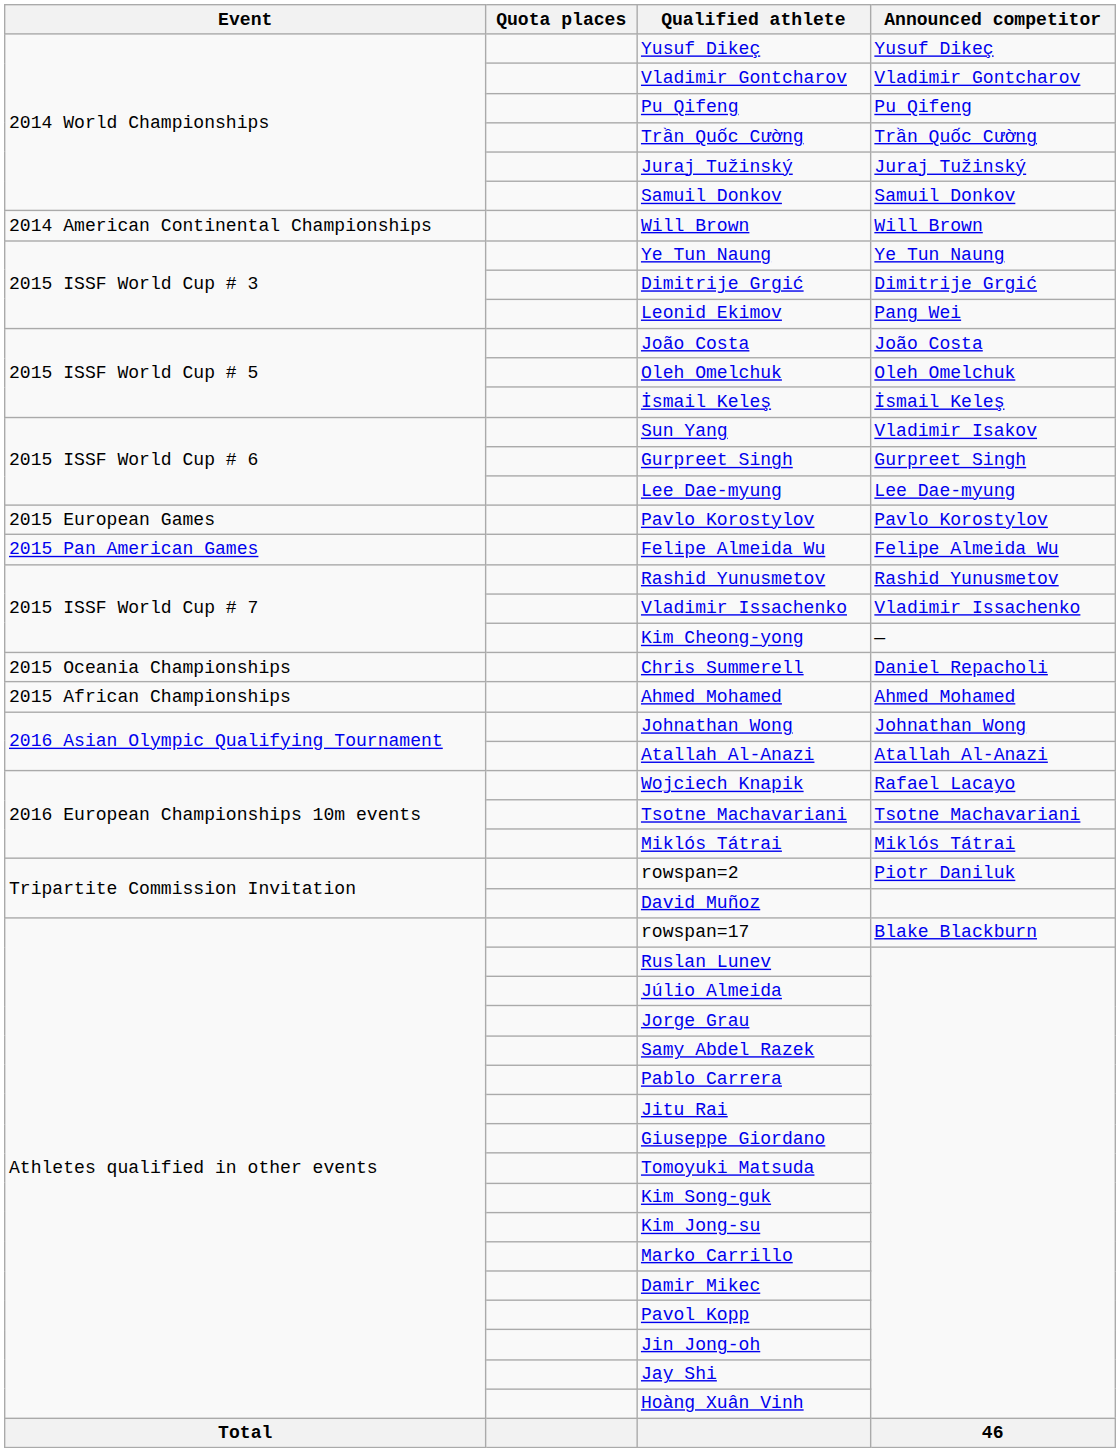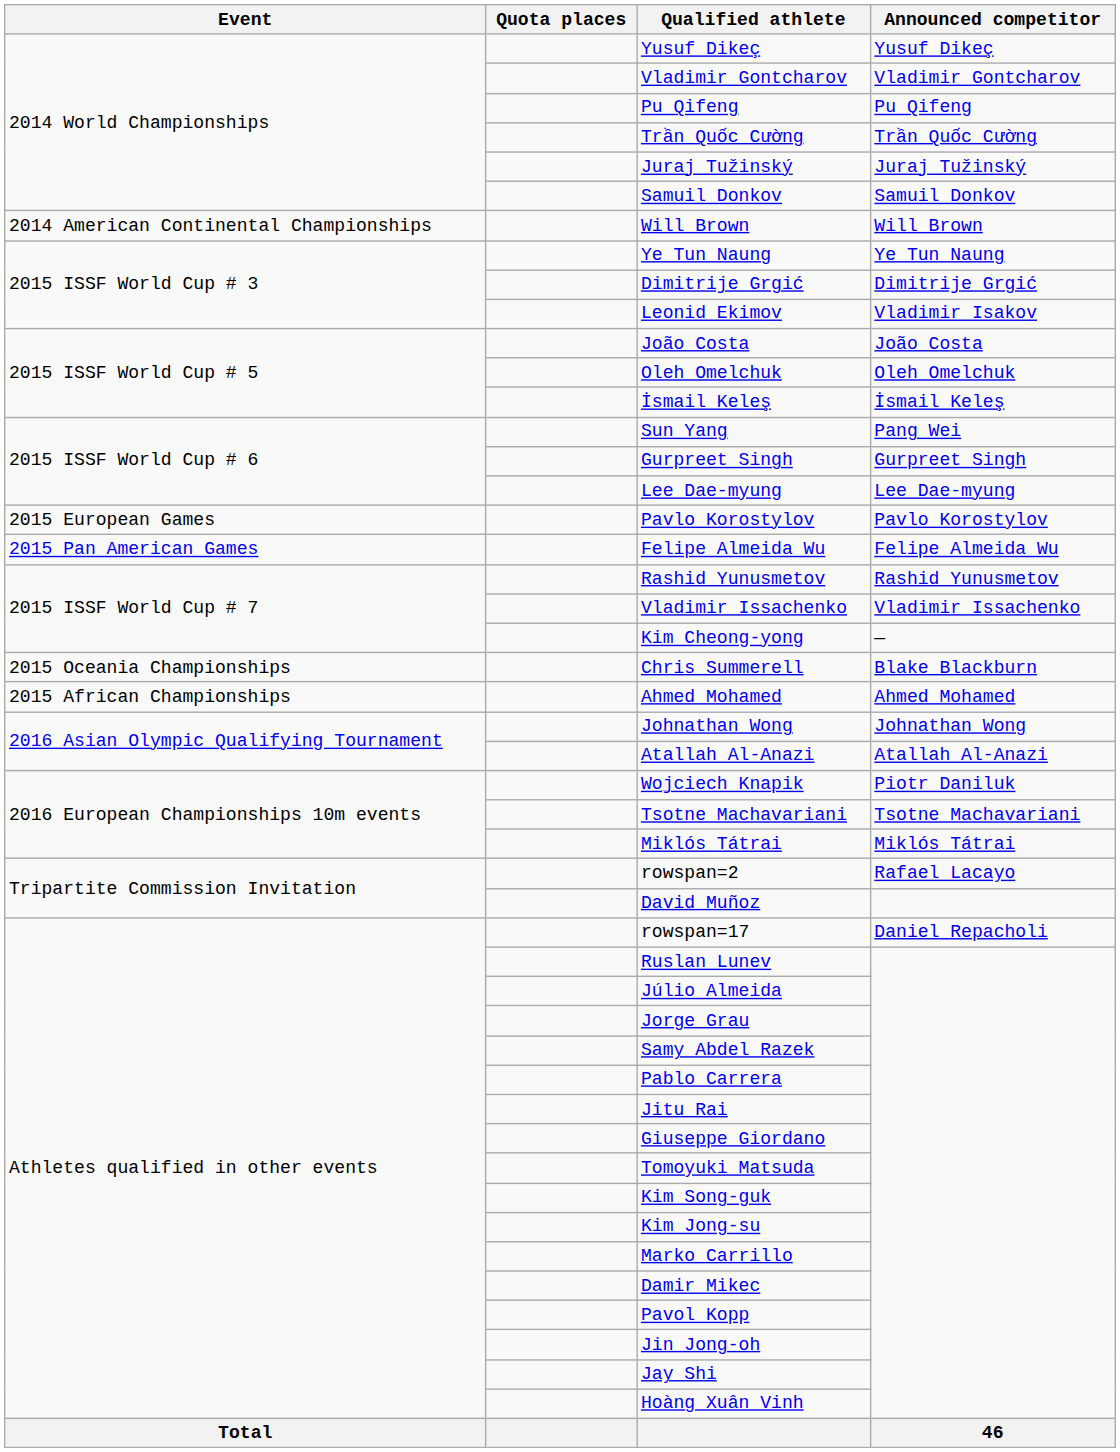(918, 314) Pang Wei -> (956, 314) Vladimir Isakov
(956, 432) Vladimir Isakov -> (918, 432) Pang Wei
(961, 667) Daniel Repacholi -> (956, 667) Blake Blackburn
(945, 785) Rafael Lacayo -> (945, 785) Piotr Daniluk
(945, 873) Piotr Daniluk -> (945, 873) Rafael Lacayo
(956, 932) Blake Blackburn -> (961, 932) Daniel Repacholi
